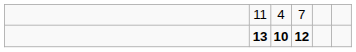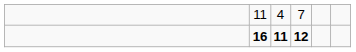(260, 36) 13 -> (260, 36) 16
(281, 36) 10 -> (281, 36) 11
